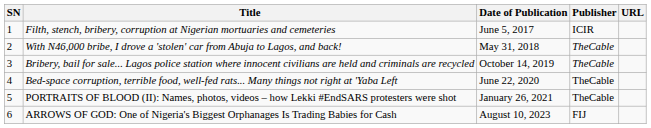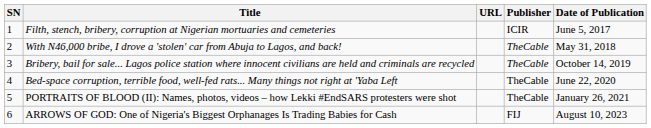columns swapped: (523, 13) <-> (633, 13)
